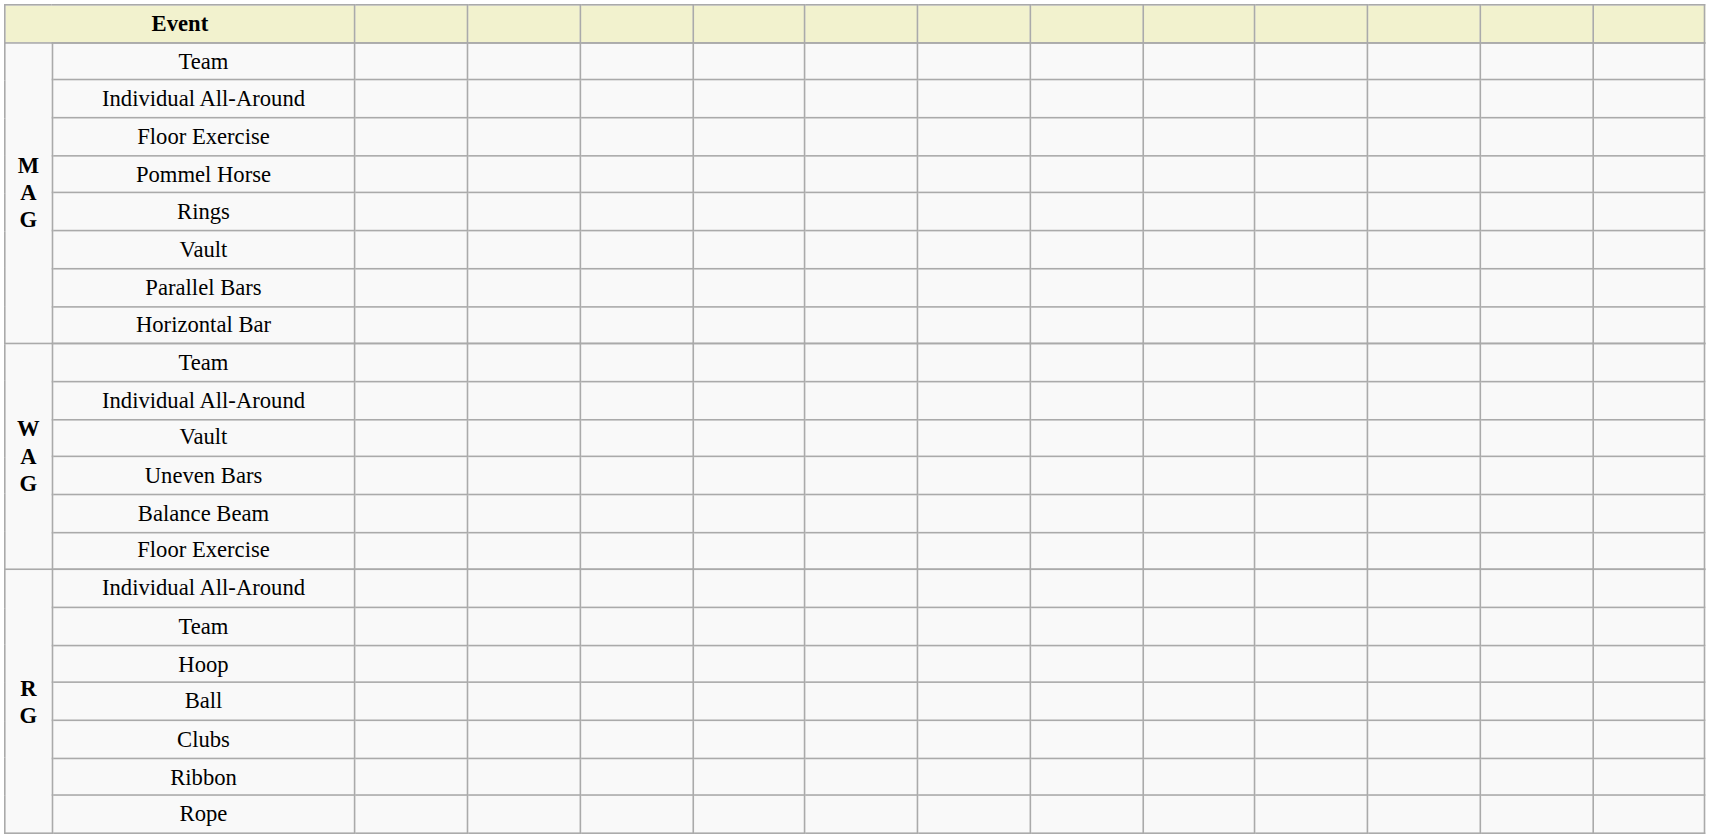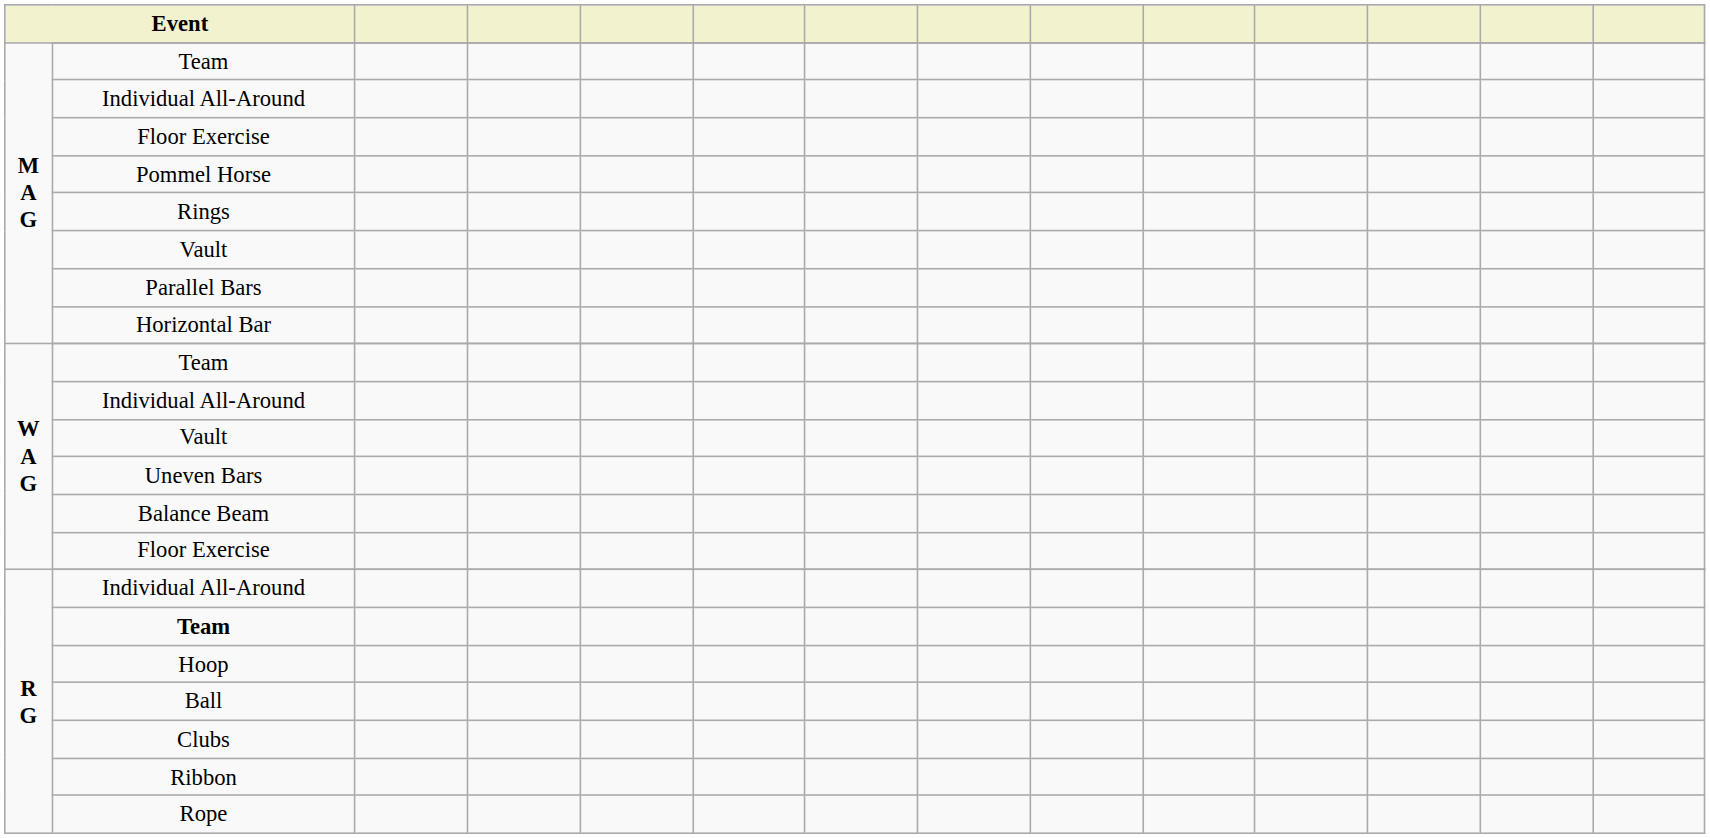(204, 625) normal -> (204, 625) bold
